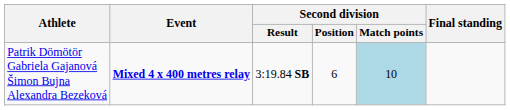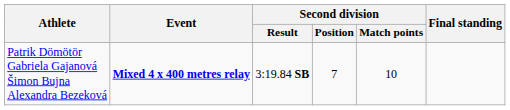(334, 74) 6 -> (334, 74) 7
(391, 74) lightblue background -> (391, 74) no background
